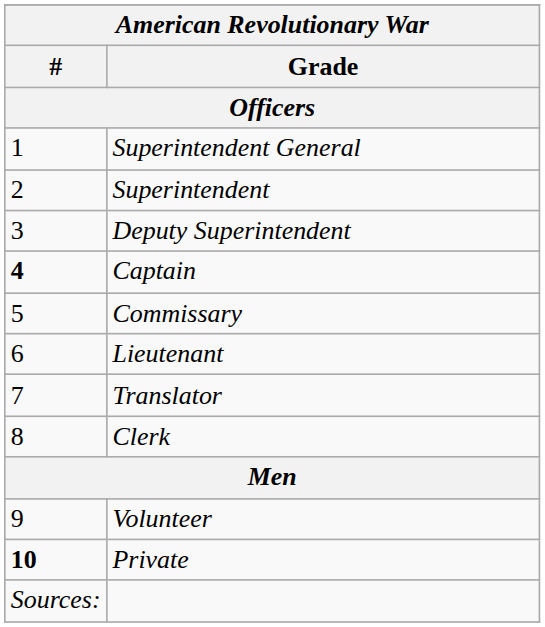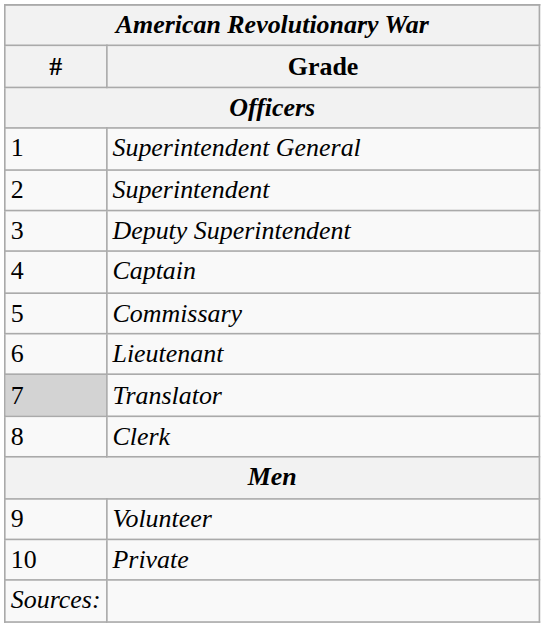(17, 271) bold -> (17, 271) normal
(17, 395) no background -> (17, 395) lightgrey background
(24, 559) bold -> (24, 559) normal
